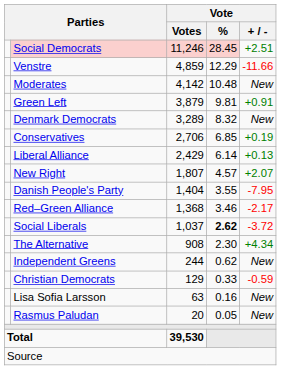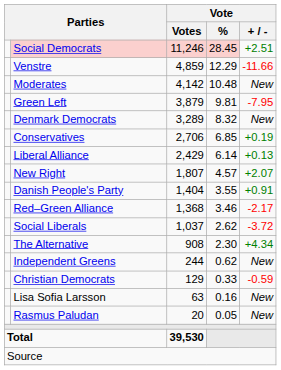(259, 102) +0.91 -> (260, 102) -7.95
(260, 191) -7.95 -> (259, 191) +0.91
(226, 226) bold -> (226, 226) normal
